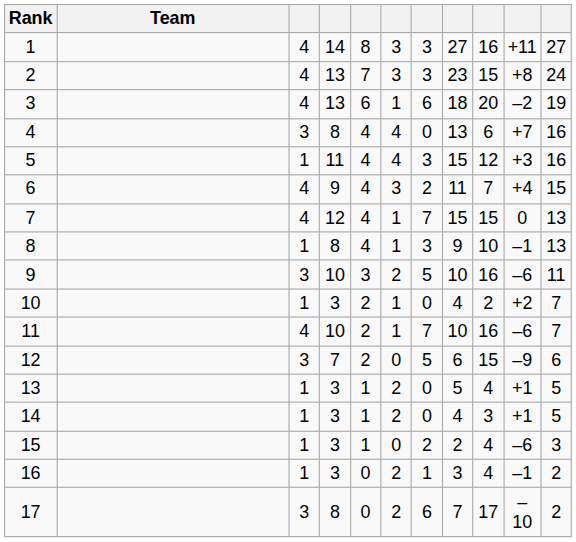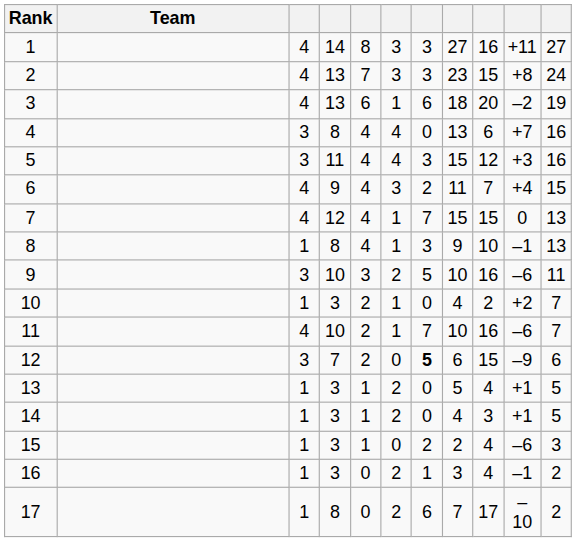(304, 160) 1 -> (304, 160) 3
(427, 359) normal -> (427, 359) bold
(304, 511) 3 -> (304, 511) 1
